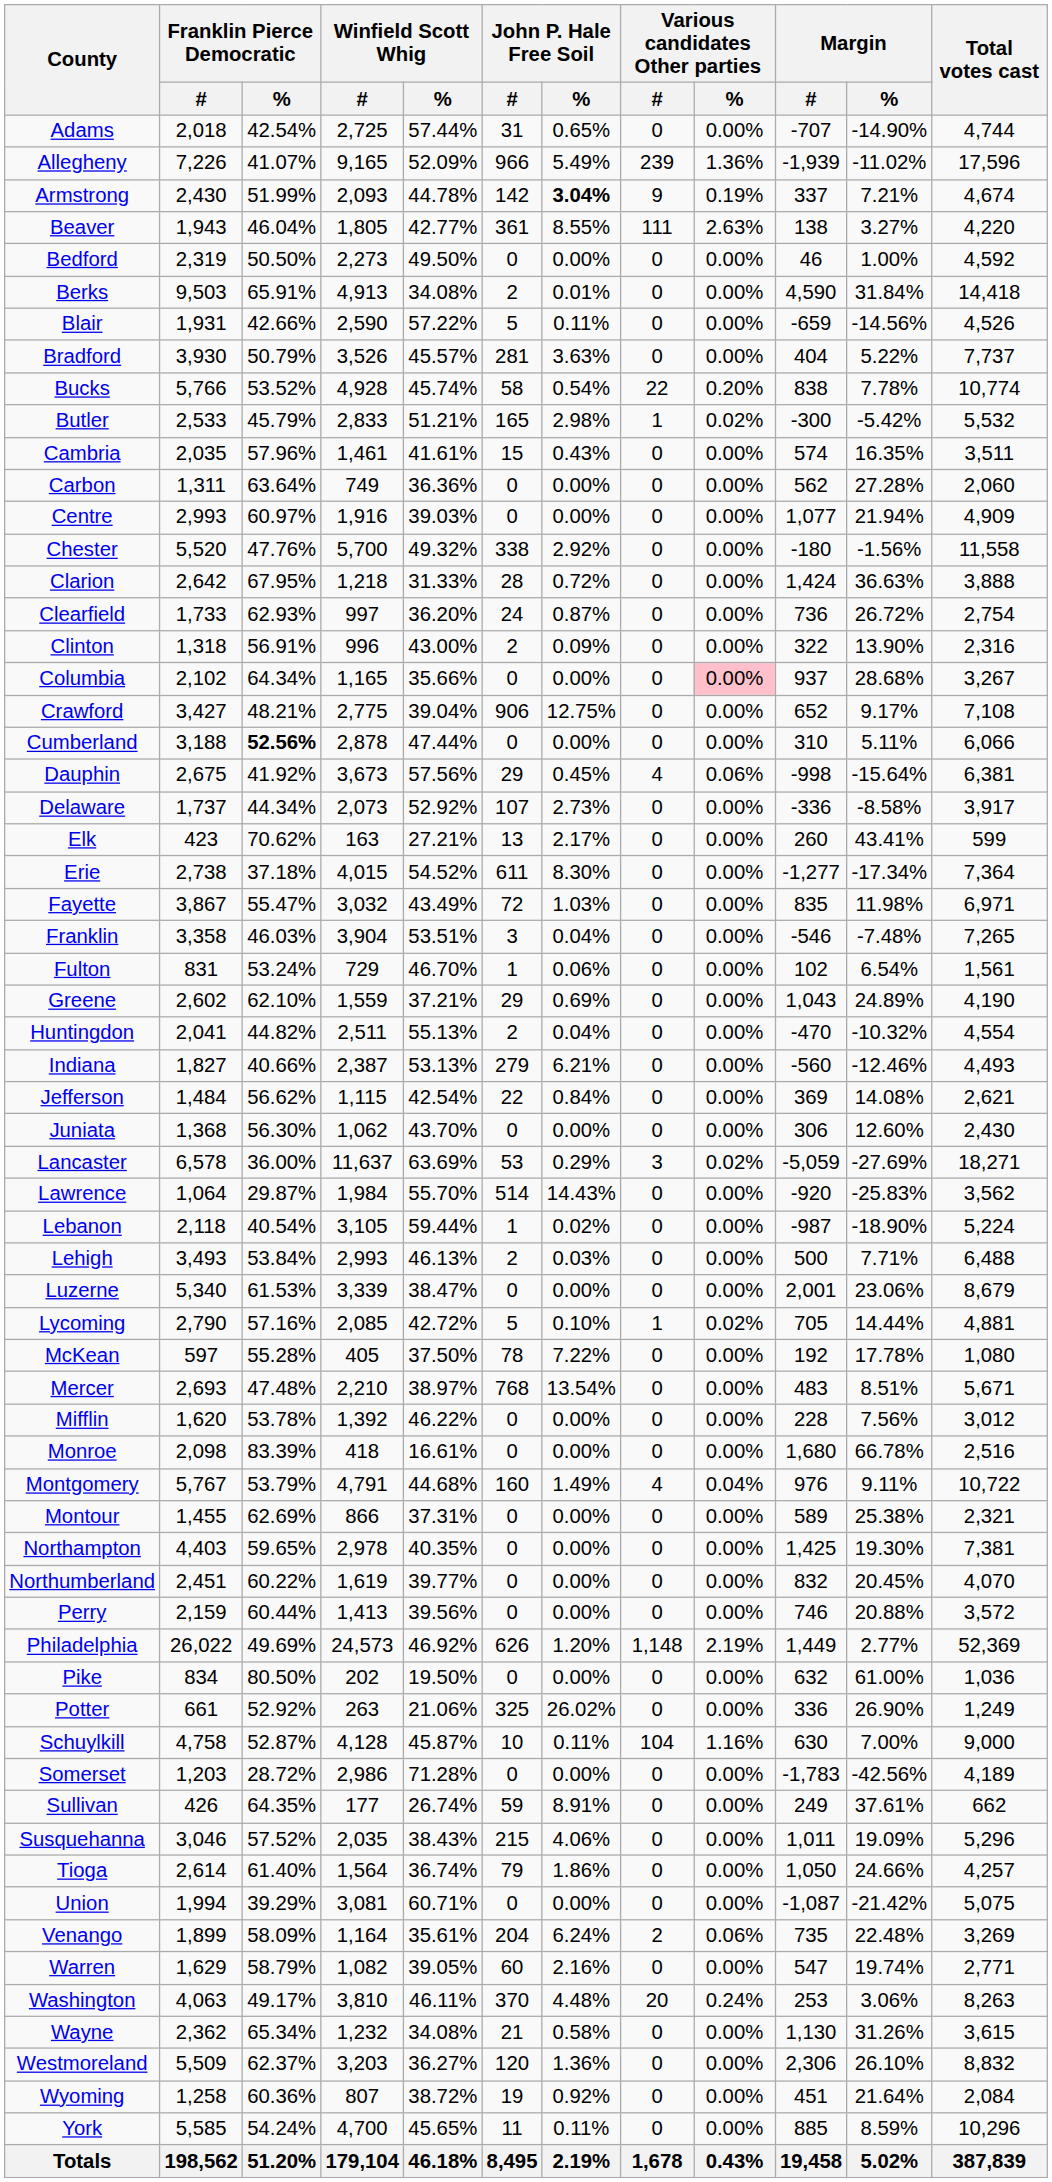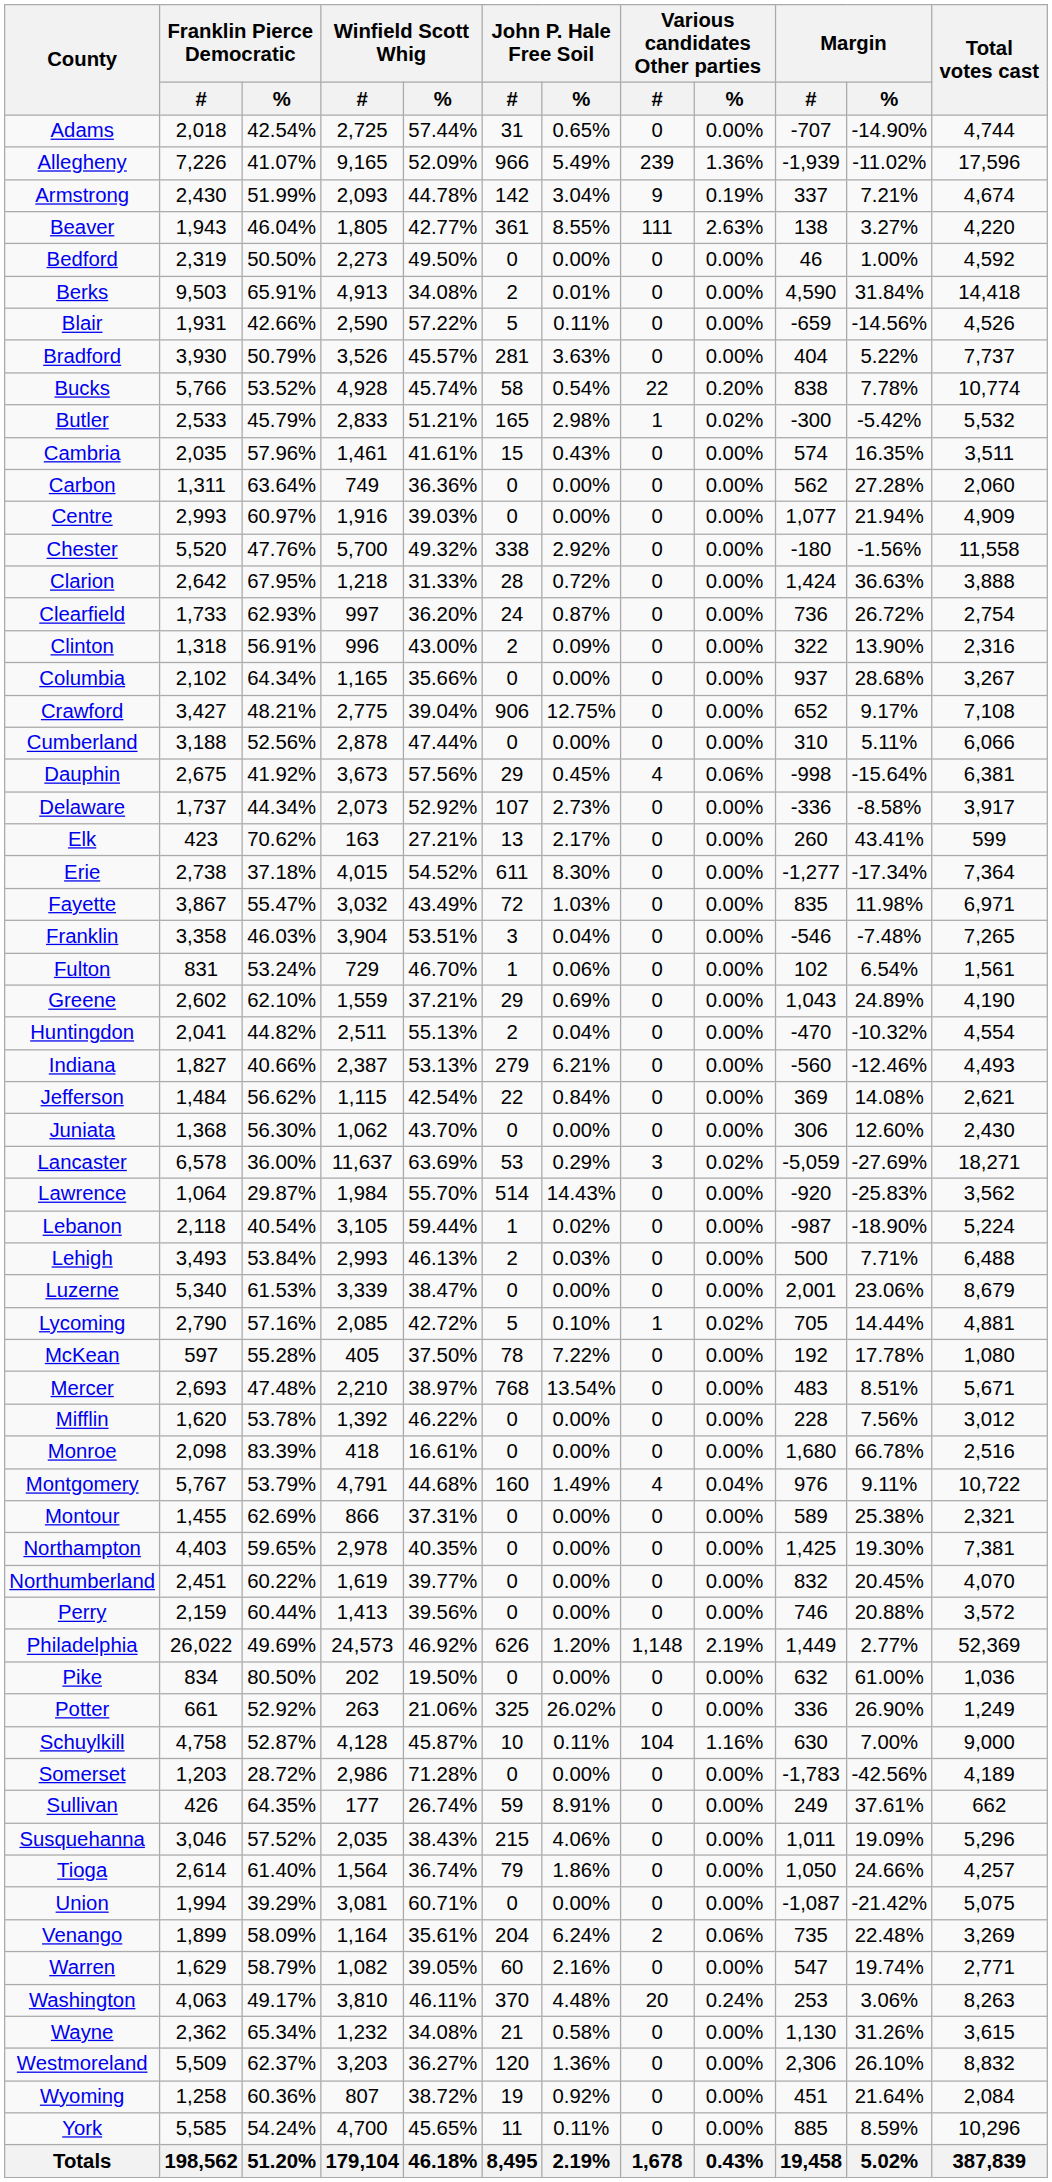(581, 195) bold -> (581, 195) normal
(734, 678) pink background -> (734, 678) no background
(282, 743) bold -> (282, 743) normal
